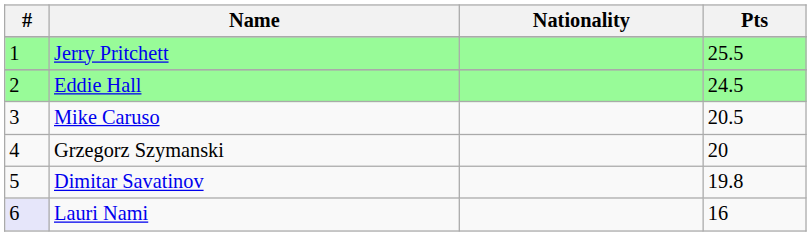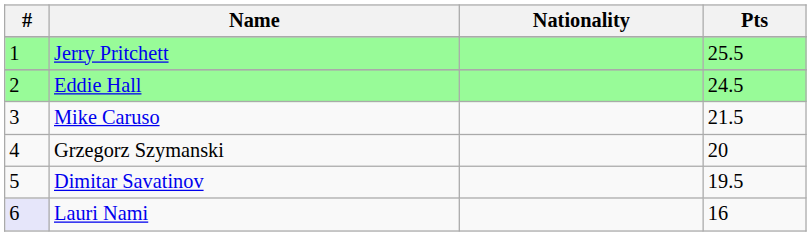(726, 117) 20.5 -> (726, 117) 21.5
(726, 182) 19.8 -> (726, 182) 19.5
